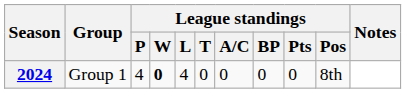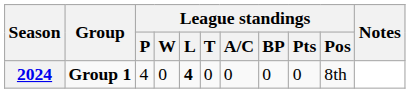(98, 74) normal -> (100, 74) bold
(158, 74) bold -> (163, 74) normal
(184, 74) normal -> (188, 74) bold
